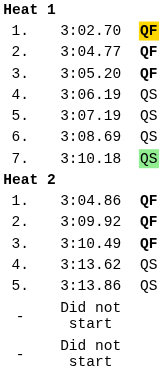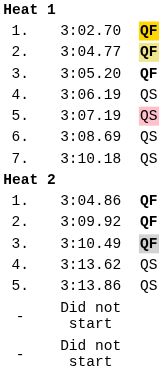(149, 52) no background -> (149, 52) khaki background
(149, 116) no background -> (149, 116) pink background
(149, 159) lightgreen background -> (149, 159) no background
(149, 244) no background -> (149, 244) lightgrey background
